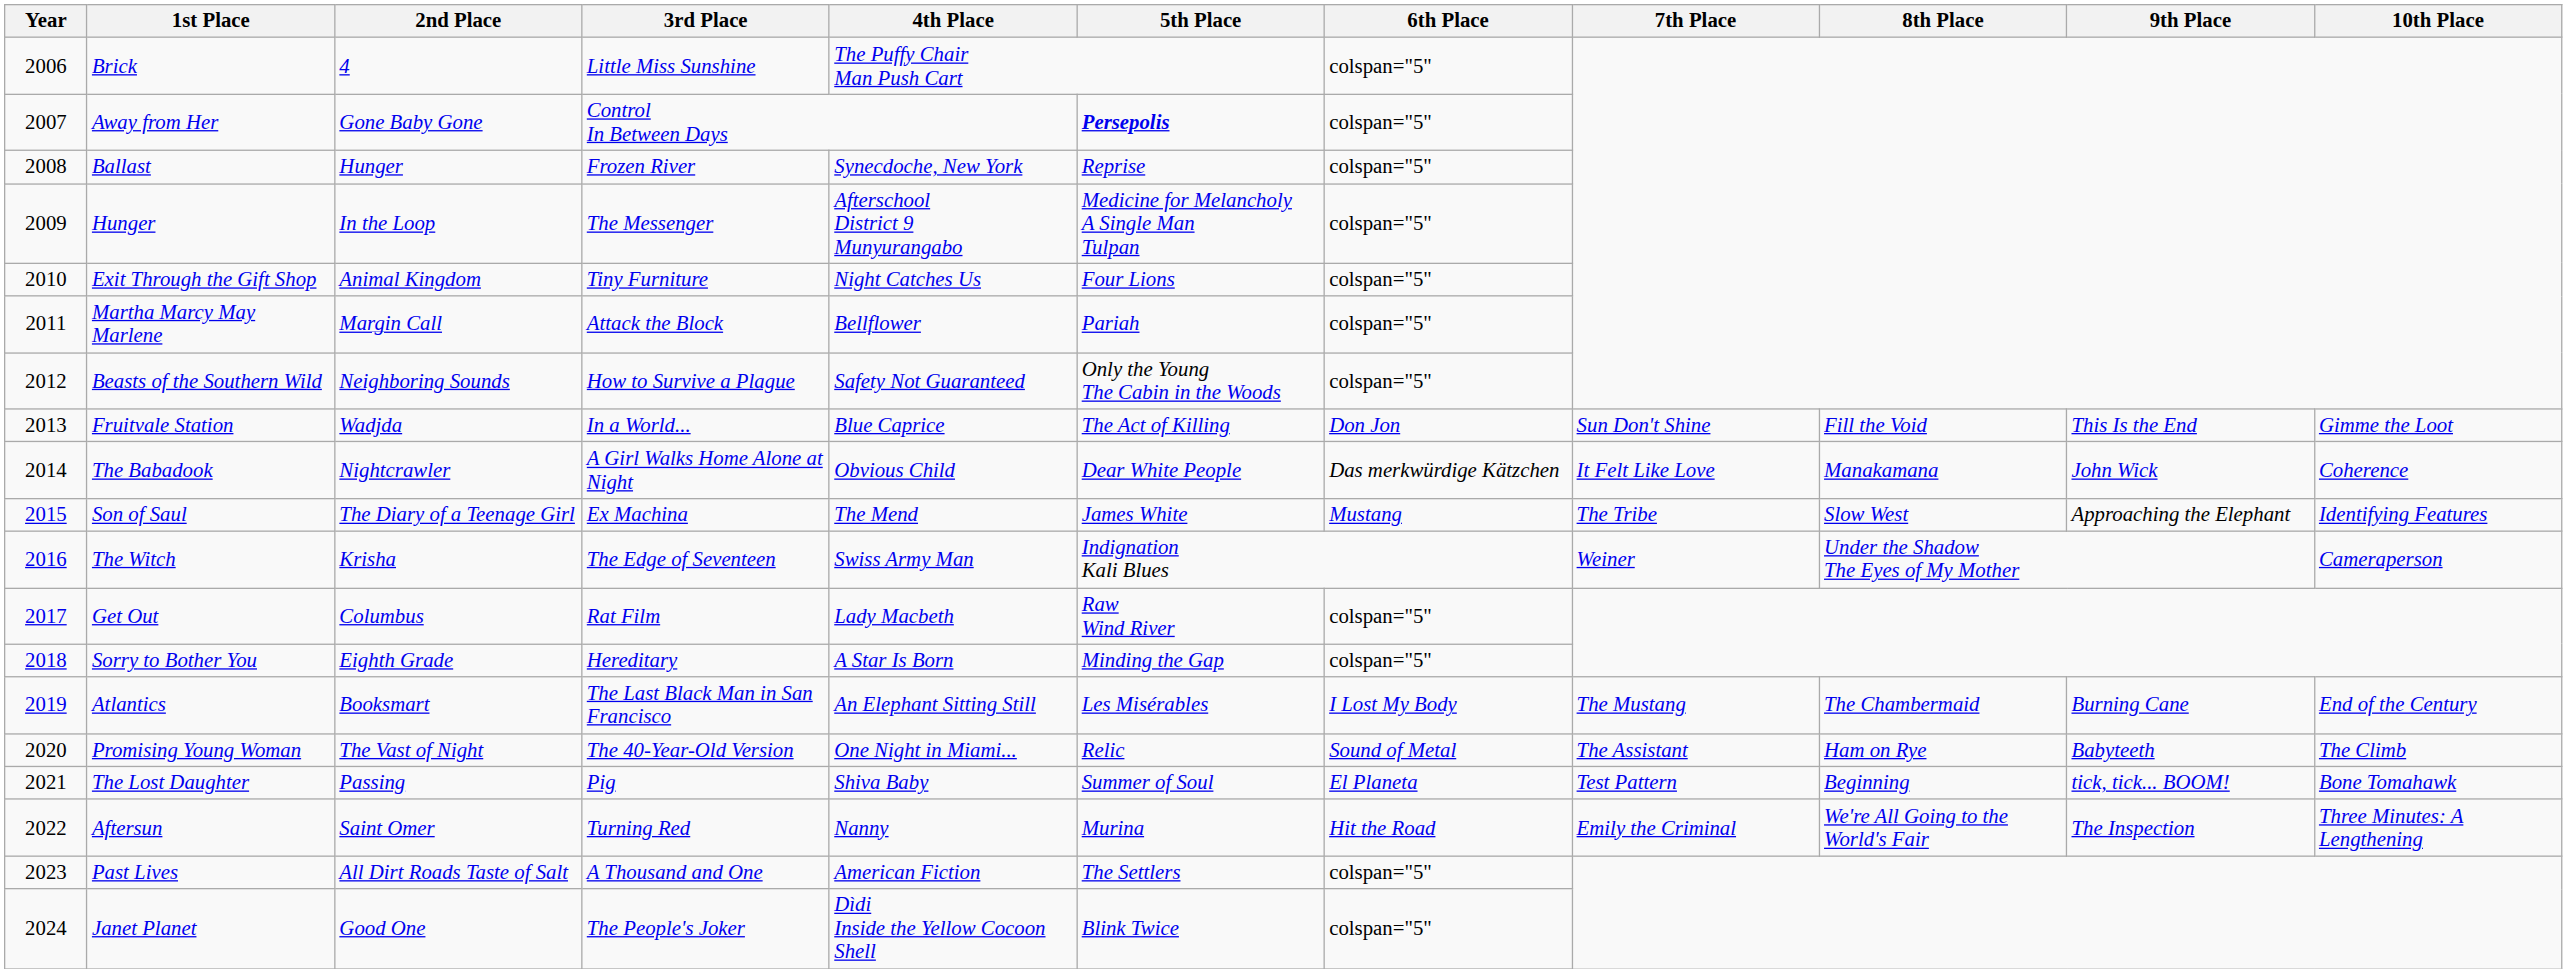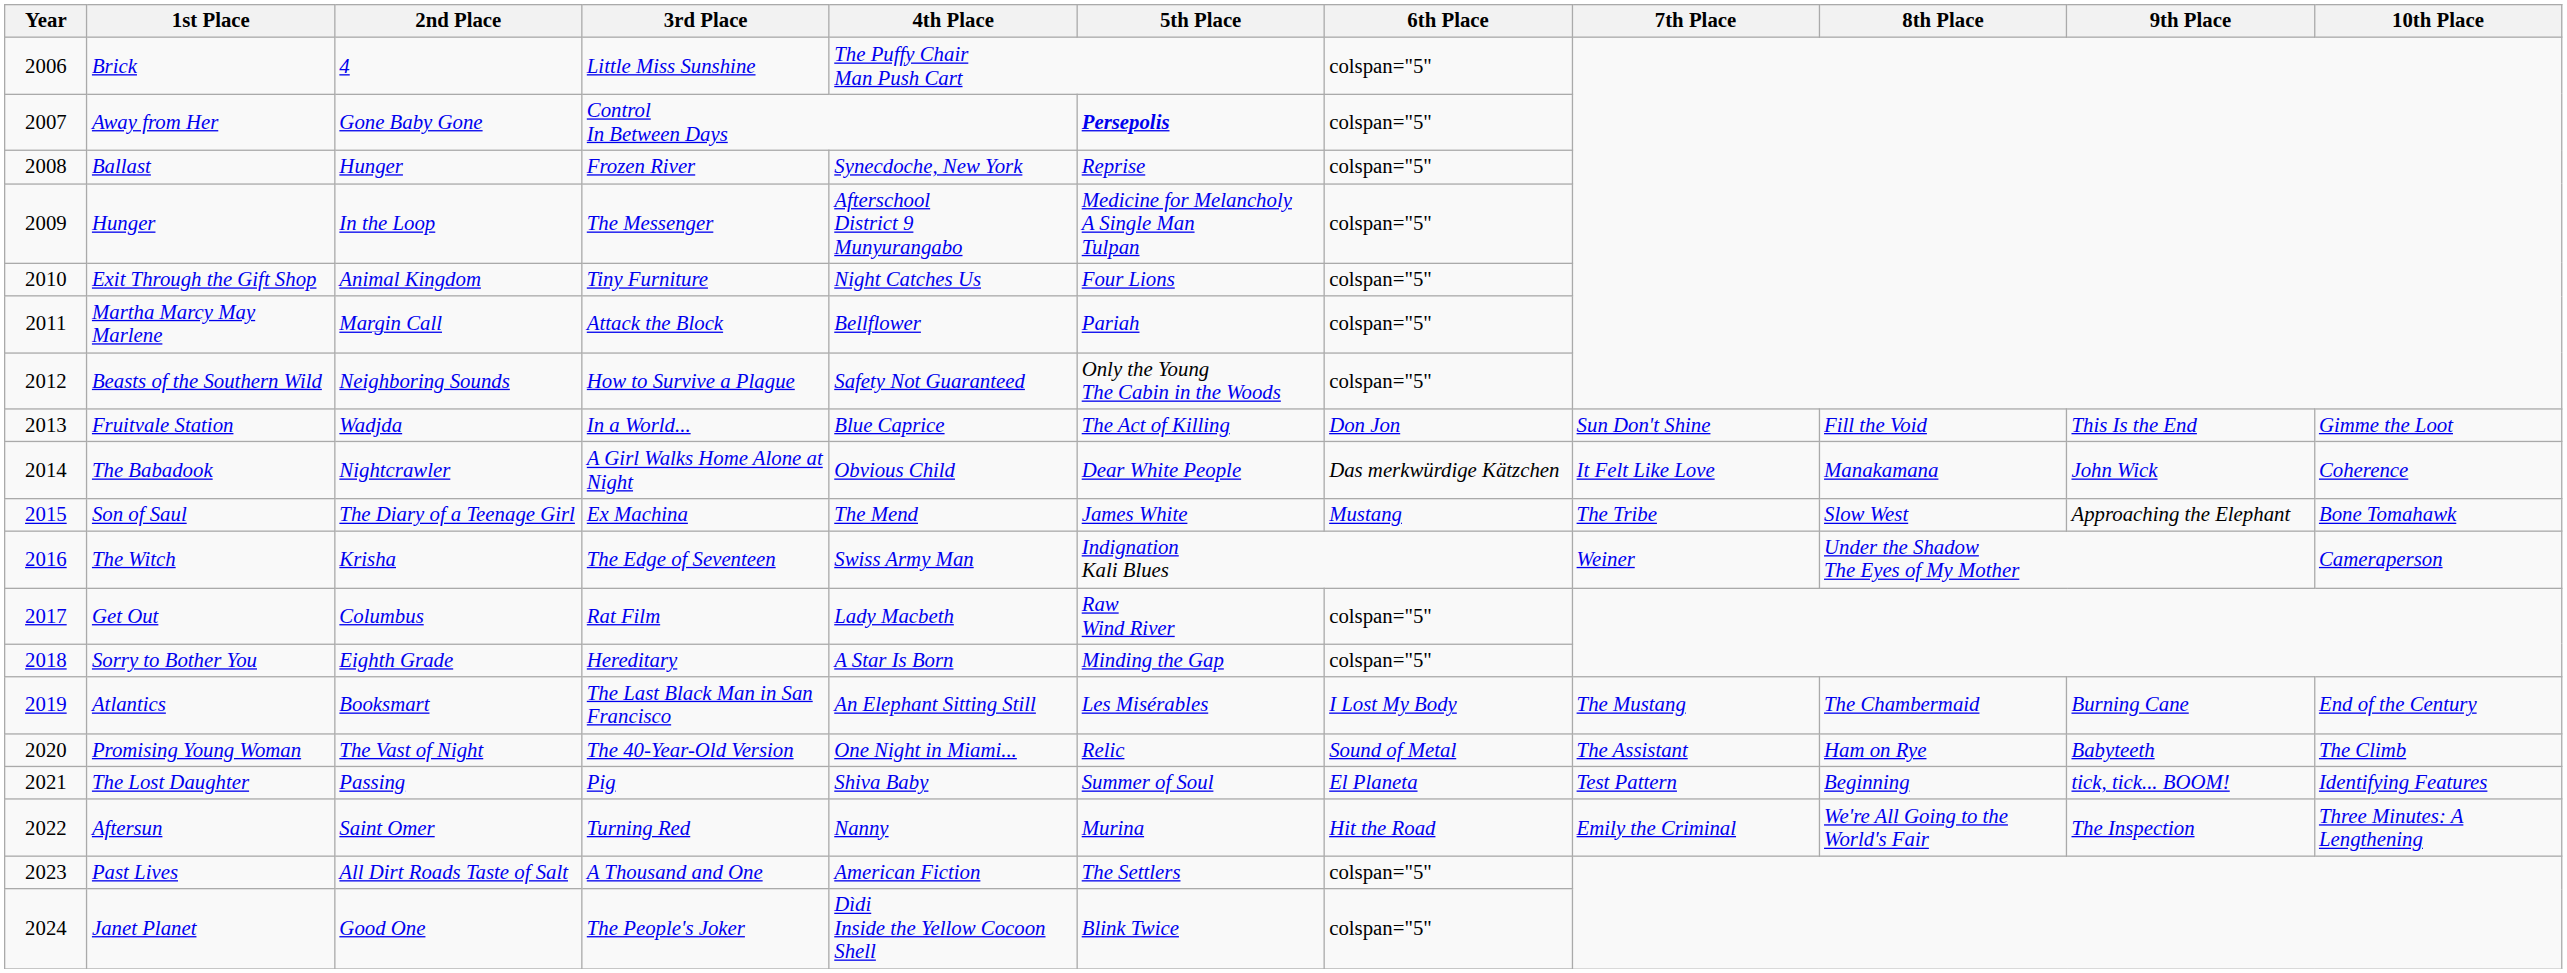(2403, 514) Identifying Features -> (2388, 514) Bone Tomahawk
(2388, 782) Bone Tomahawk -> (2403, 782) Identifying Features
